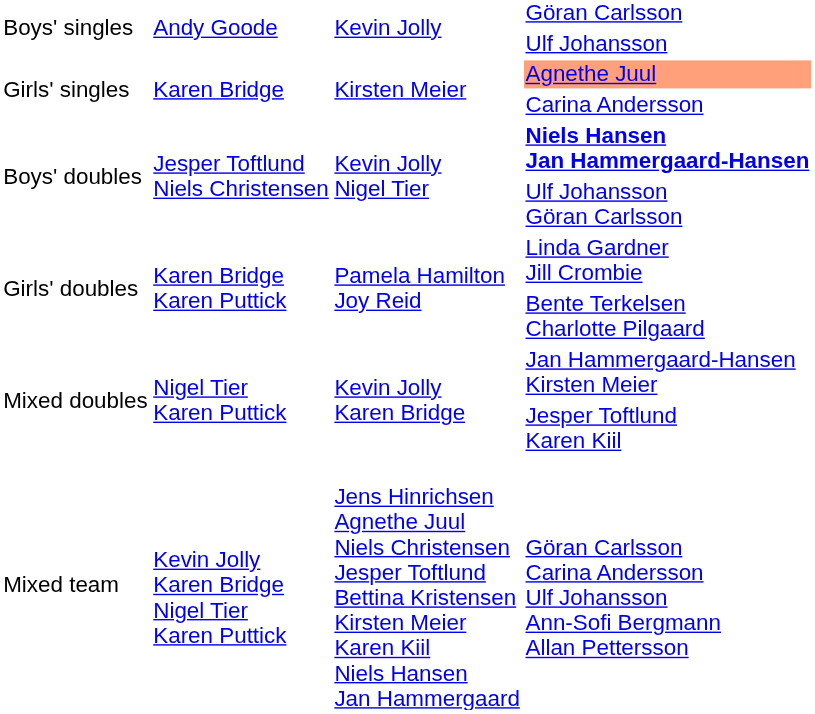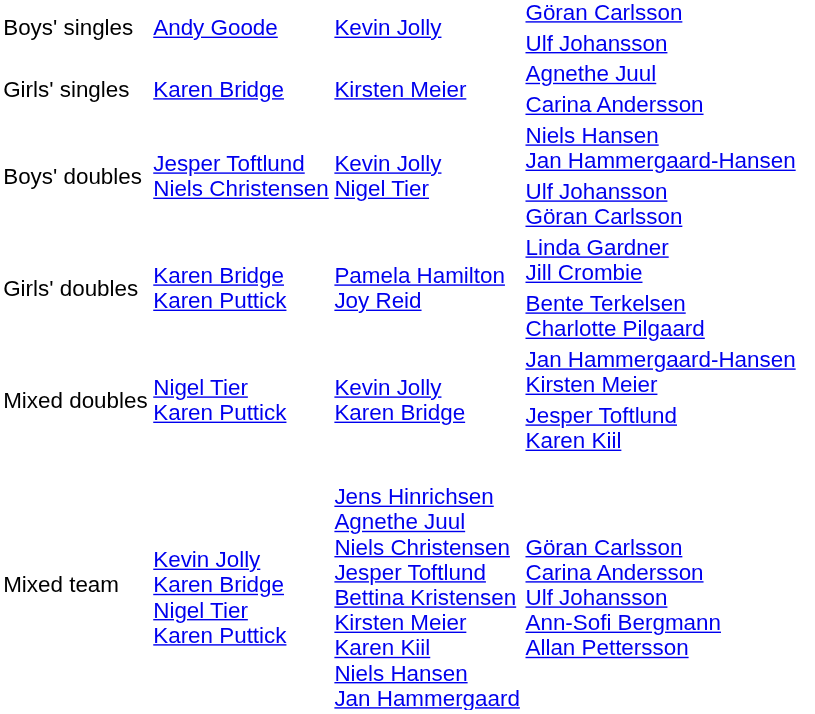(591, 74) lightsalmon background -> (591, 74) no background
(667, 148) bold -> (661, 148) normal
